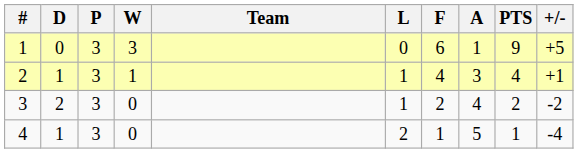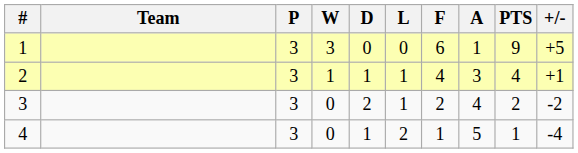columns swapped: (268, 18) <-> (59, 18)
